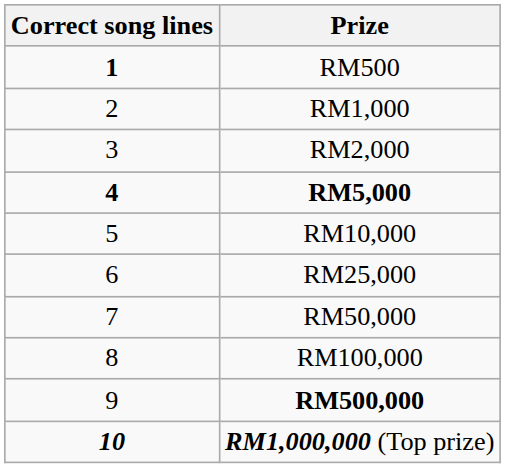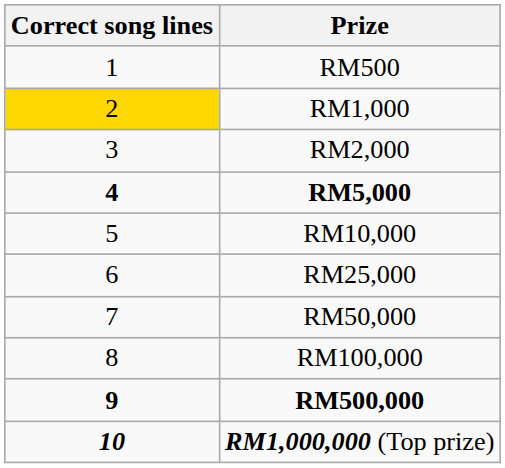(112, 66) bold -> (112, 66) normal
(112, 108) no background -> (112, 108) gold background
(112, 399) normal -> (112, 399) bold
